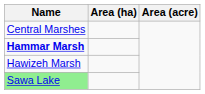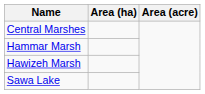(46, 47) bold -> (44, 47) normal
(33, 81) lightgreen background -> (33, 81) no background
